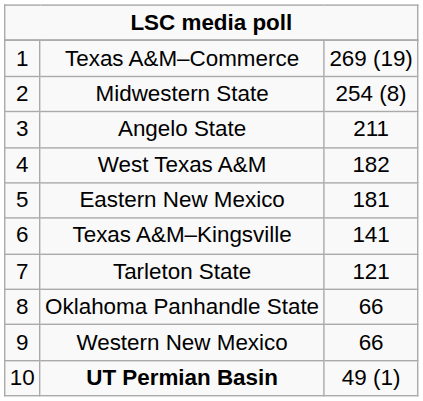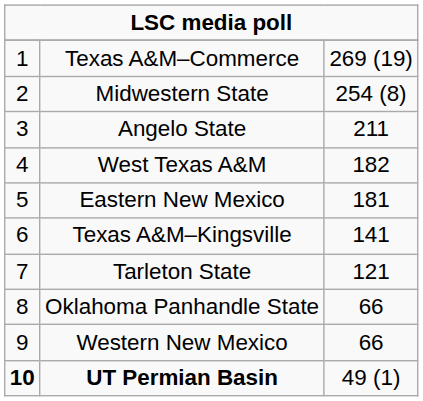(22, 377) normal -> (22, 377) bold
